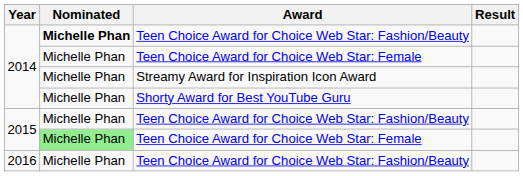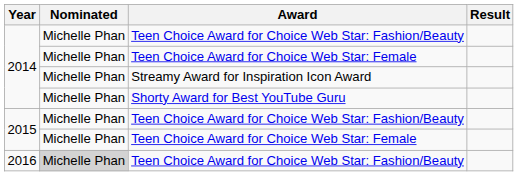(86, 35) bold -> (84, 35) normal
(84, 139) lightgreen background -> (84, 139) no background
(84, 160) no background -> (84, 160) lightgrey background
